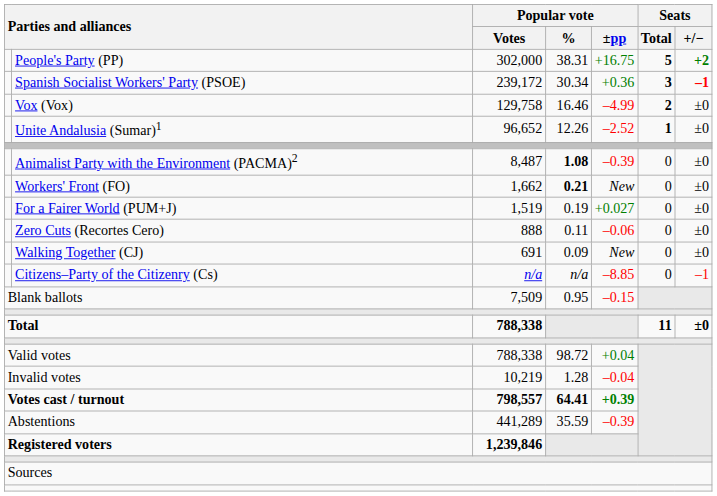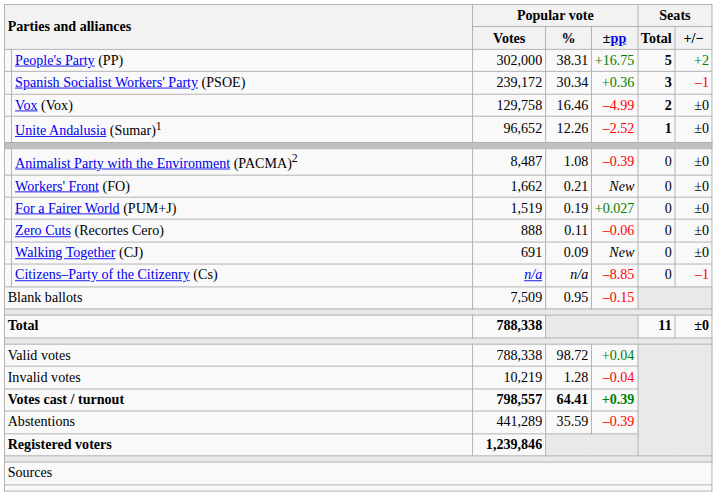(701, 60) bold -> (701, 60) normal
(702, 82) bold -> (702, 82) normal
(576, 161) bold -> (576, 161) normal
(576, 186) bold -> (576, 186) normal
